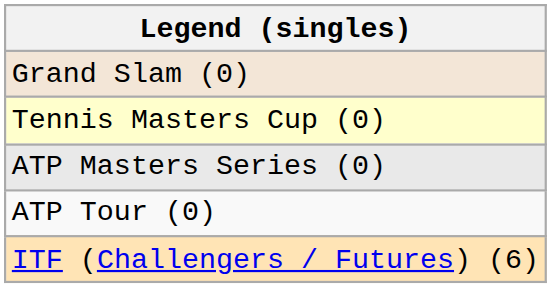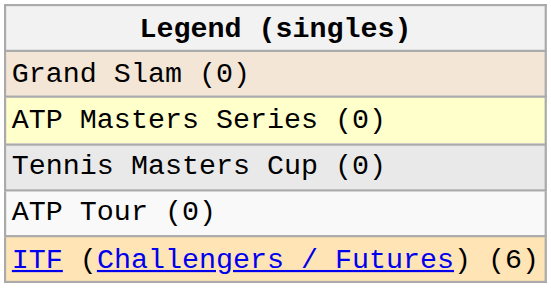(199, 121) Tennis Masters Cup (0) -> (199, 121) ATP Masters Series (0)
(199, 167) ATP Masters Series (0) -> (199, 167) Tennis Masters Cup (0)
